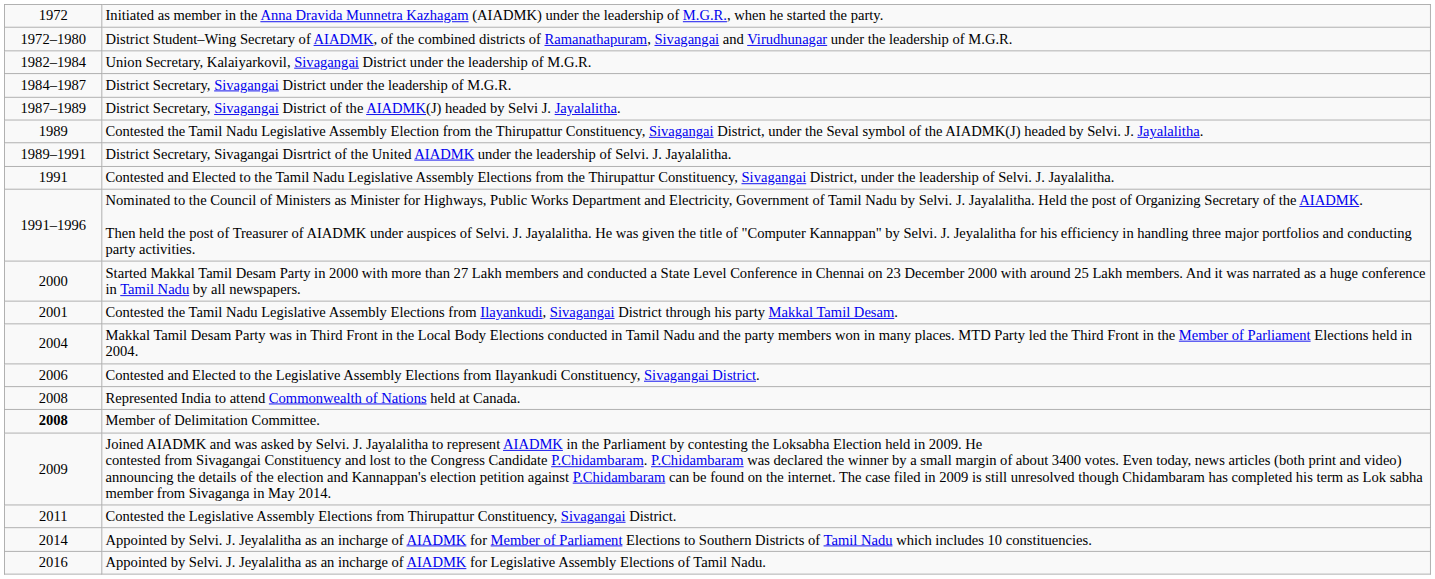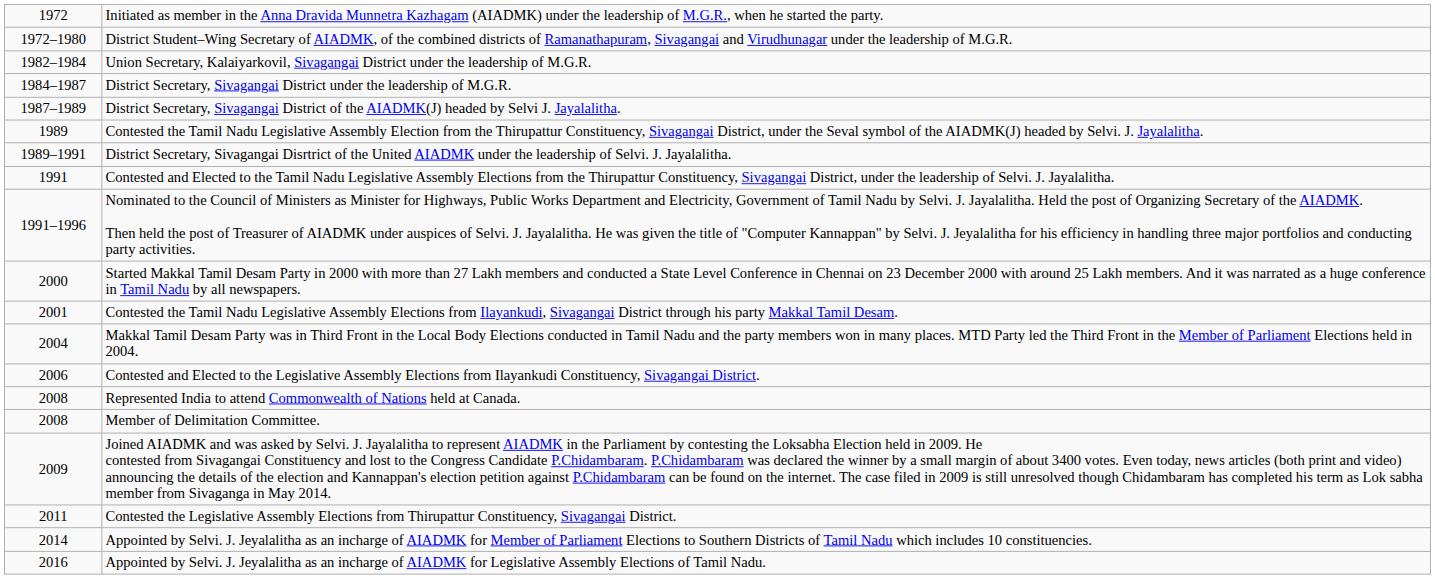(53, 421) bold -> (53, 421) normal
